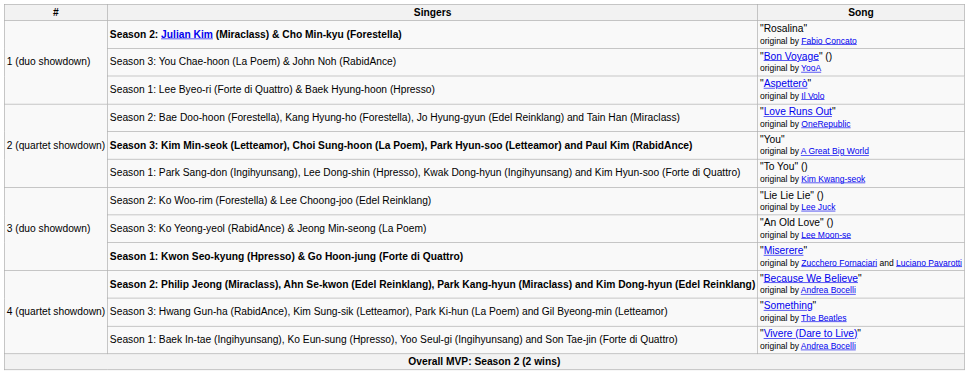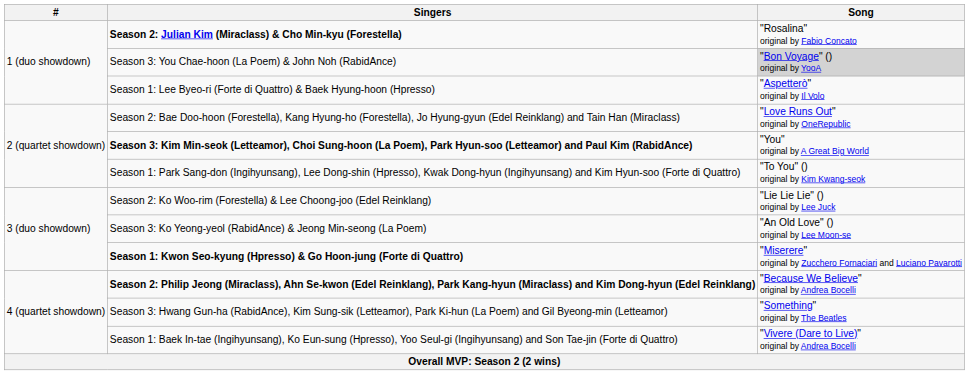(796, 62) no background -> (796, 62) lightgrey background
